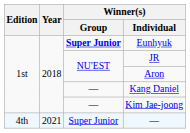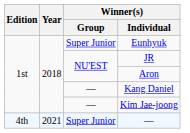(93, 43) bold -> (91, 43) normal
